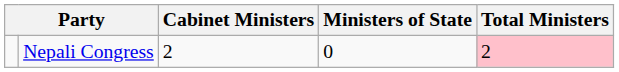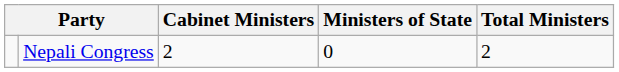(486, 51) pink background -> (486, 51) no background
